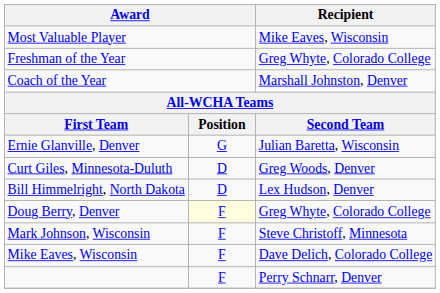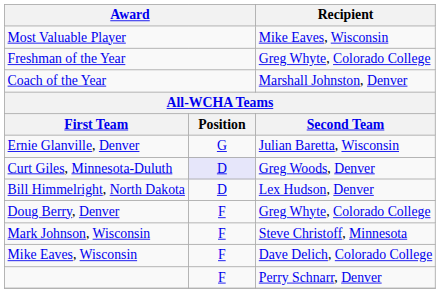(222, 168) no background -> (222, 168) lavender background
(222, 211) lightyellow background -> (222, 211) no background
